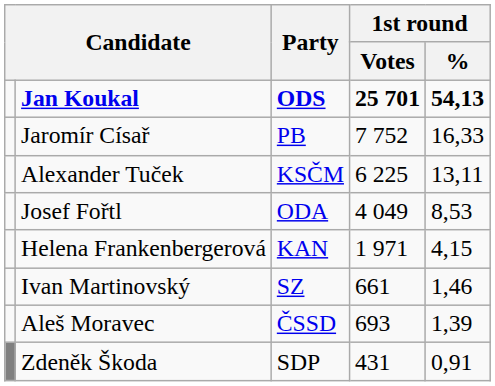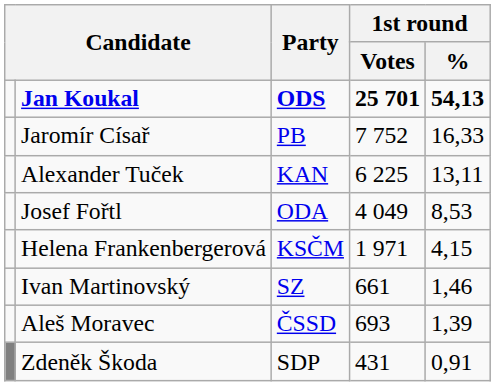(310, 173) KSČM -> (302, 173) KAN
(302, 248) KAN -> (310, 248) KSČM
